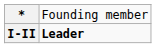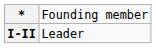(63, 33) bold -> (63, 33) normal
